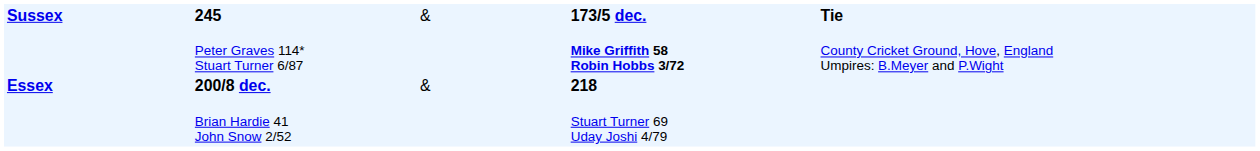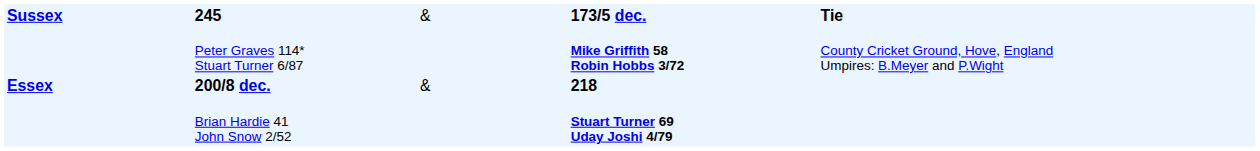(619, 129) normal -> (622, 129) bold
